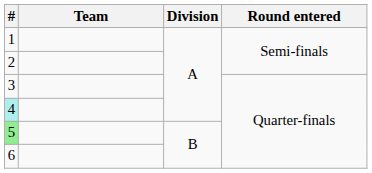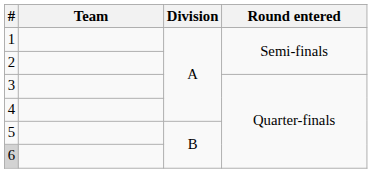(12, 109) paleturquoise background -> (12, 109) no background
(12, 132) lightgreen background -> (12, 132) no background
(12, 156) no background -> (12, 156) lightgrey background
